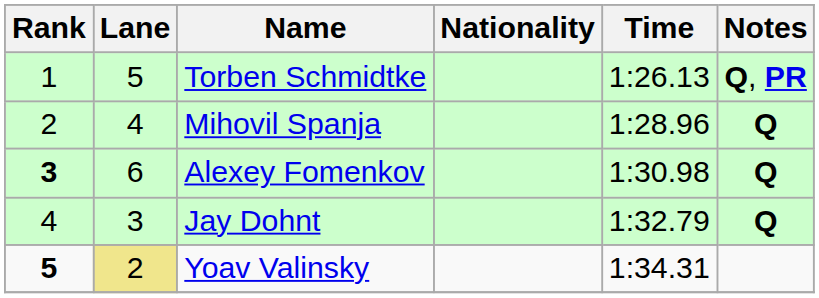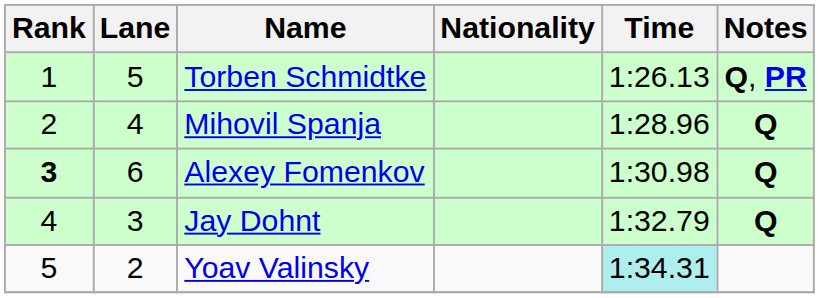(49, 268) bold -> (49, 268) normal
(135, 268) khaki background -> (135, 268) no background
(659, 268) no background -> (659, 268) paleturquoise background
